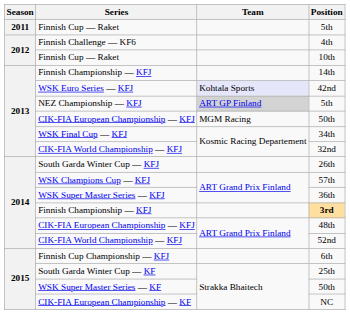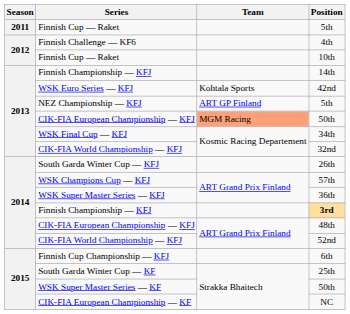(227, 88) lavender background -> (227, 88) no background
(230, 103) lightgrey background -> (230, 103) no background
(225, 118) no background -> (225, 118) lightsalmon background
